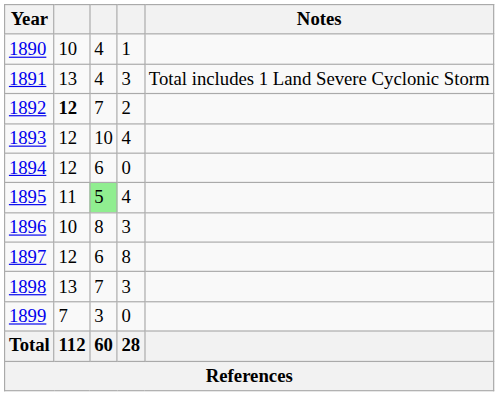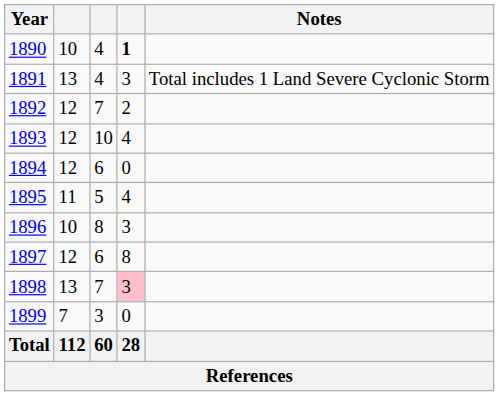(126, 49) normal -> (126, 49) bold
(68, 108) bold -> (68, 108) normal
(99, 197) lightgreen background -> (99, 197) no background
(126, 286) no background -> (126, 286) pink background
